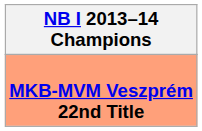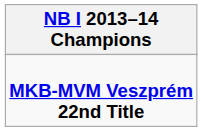(101, 100) lightsalmon background -> (101, 100) no background
